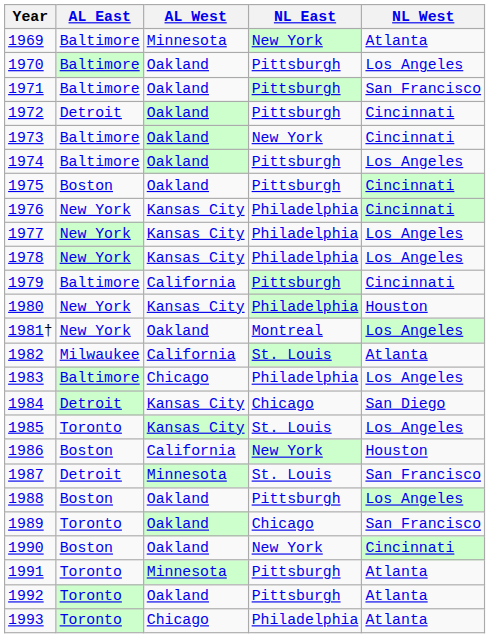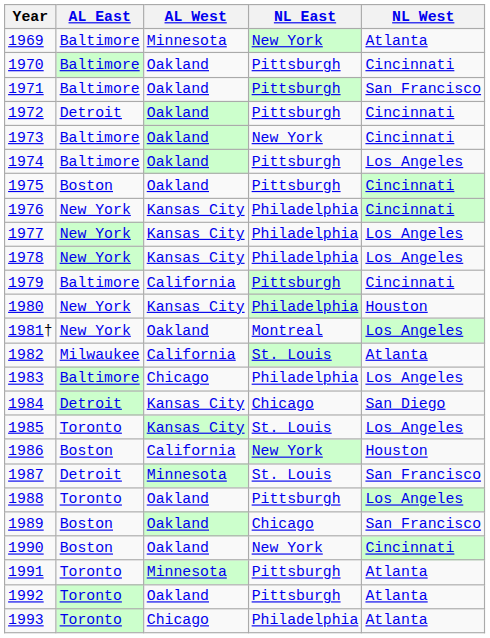(414, 65) Los Angeles -> (410, 65) Cincinnati
(86, 500) Boston -> (91, 500) Toronto
(91, 524) Toronto -> (86, 524) Boston
